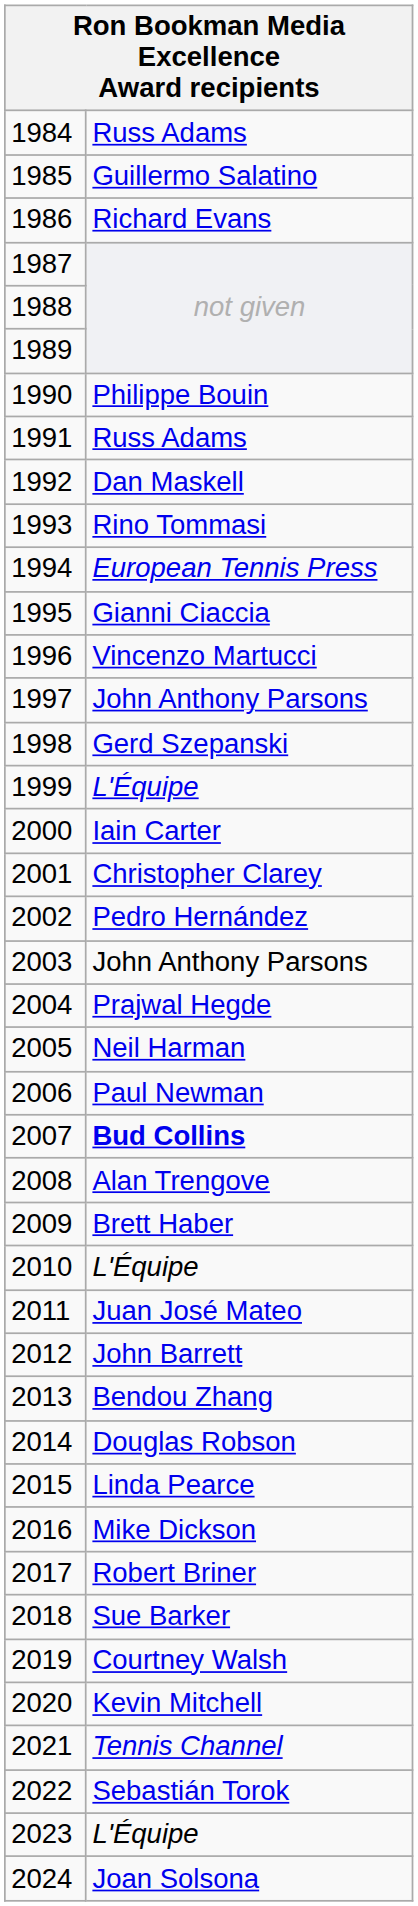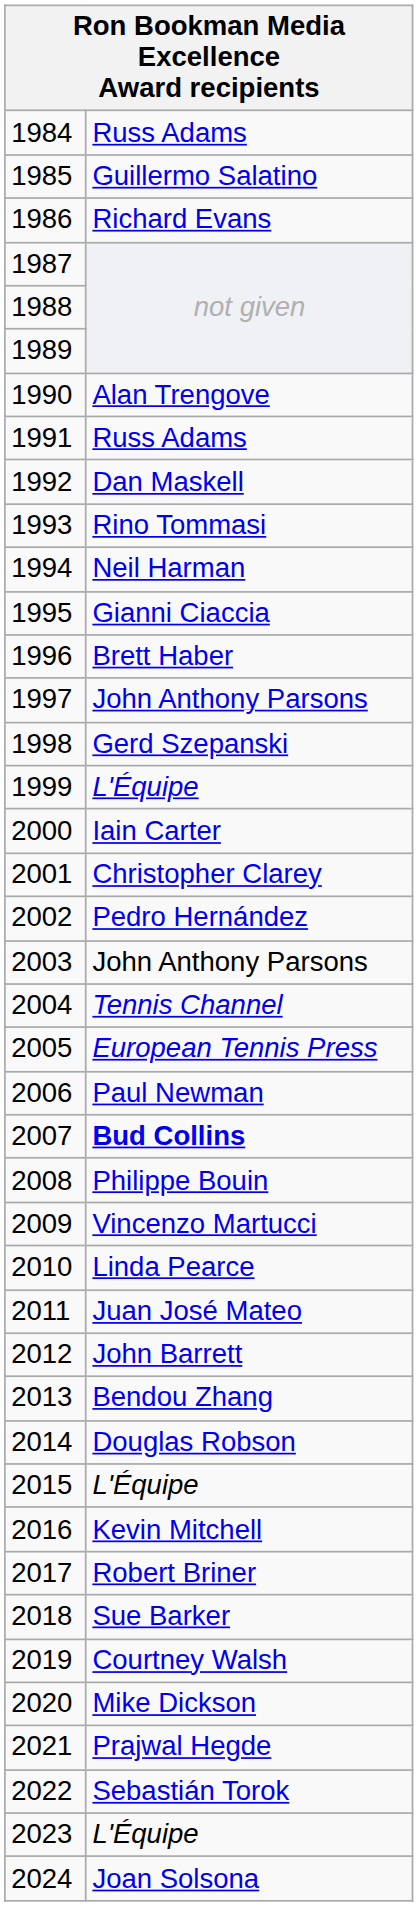(180, 394) Philippe Bouin -> (181, 394) Alan Trengove
(235, 568) European Tennis Press -> (169, 568) Neil Harman
(205, 656) Vincenzo Martucci -> (163, 656) Brett Haber
(182, 1005) Prajwal Hegde -> (188, 1005) Tennis Channel
(169, 1048) Neil Harman -> (235, 1048) European Tennis Press
(181, 1179) Alan Trengove -> (180, 1179) Philippe Bouin
(163, 1223) Brett Haber -> (205, 1223) Vincenzo Martucci
(146, 1267) L'Équipe -> (173, 1267) Linda Pearce
(173, 1485) Linda Pearce -> (146, 1485) L'Équipe
(174, 1529) Mike Dickson -> (177, 1529) Kevin Mitchell
(177, 1703) Kevin Mitchell -> (174, 1703) Mike Dickson
(188, 1747) Tennis Channel -> (182, 1747) Prajwal Hegde
